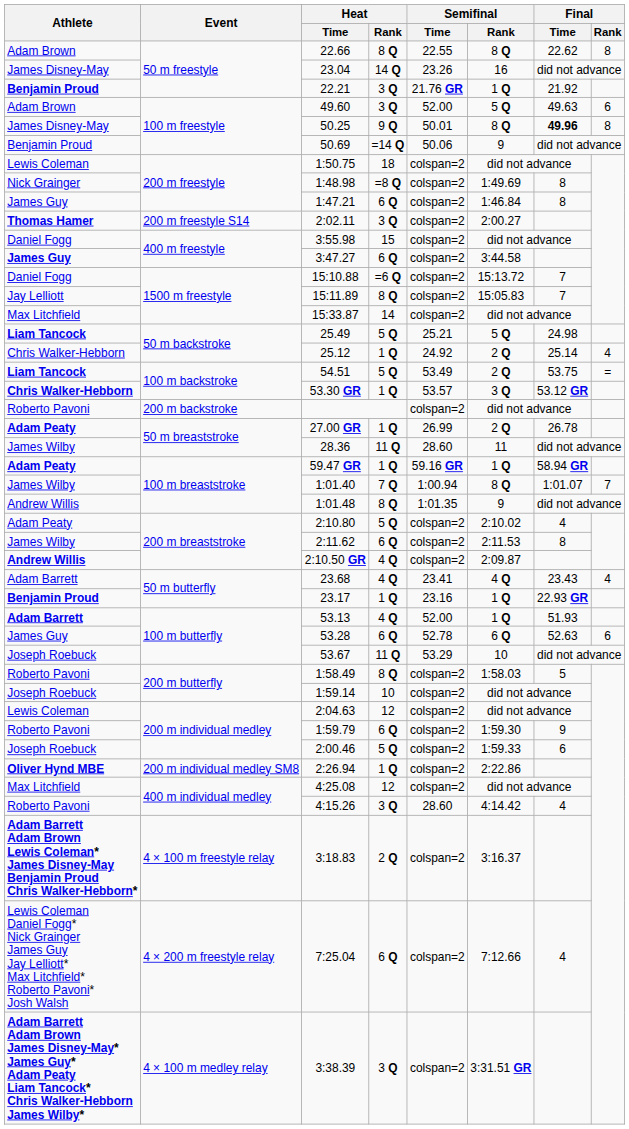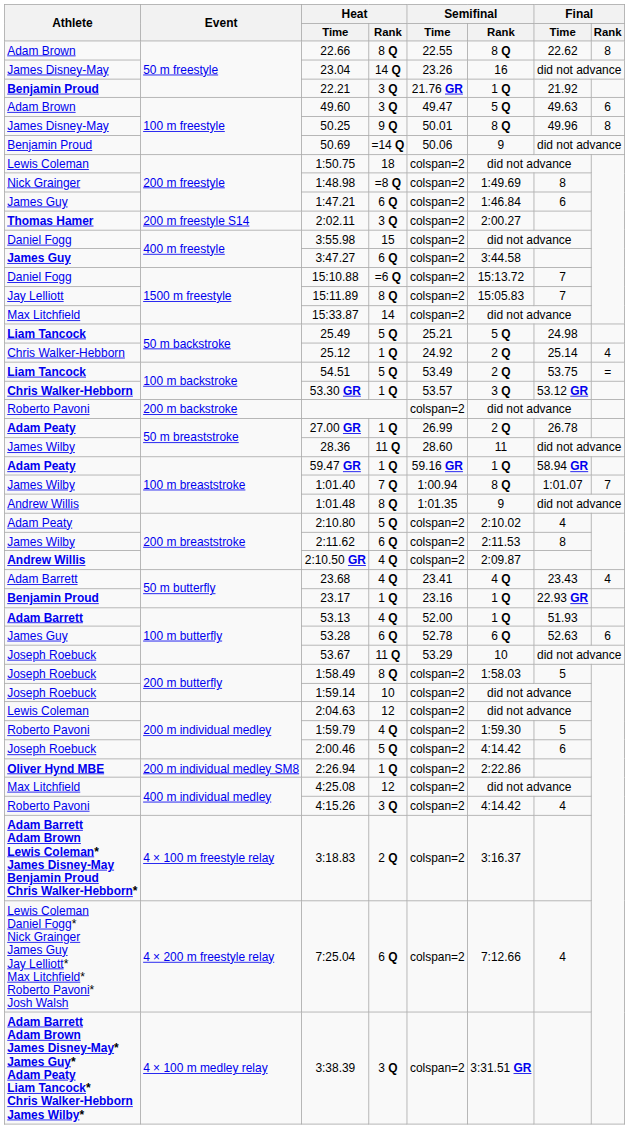(437, 108) 52.00 -> (437, 108) 49.47
(563, 126) bold -> (563, 126) normal
(563, 202) 8 -> (563, 202) 6
(48, 674) Roberto Pavoni -> (52, 674) Joseph Roebuck
(388, 731) 6 Q -> (388, 731) 4 Q
(563, 731) 9 -> (563, 731) 5
(501, 750) 1:59.33 -> (501, 750) 4:14.42
(437, 806) 28.60 -> (437, 806) colspan=2
